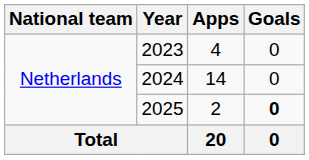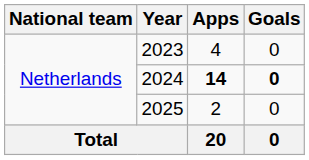(216, 79) normal -> (216, 79) bold
(274, 79) normal -> (274, 79) bold
(274, 109) bold -> (274, 109) normal
